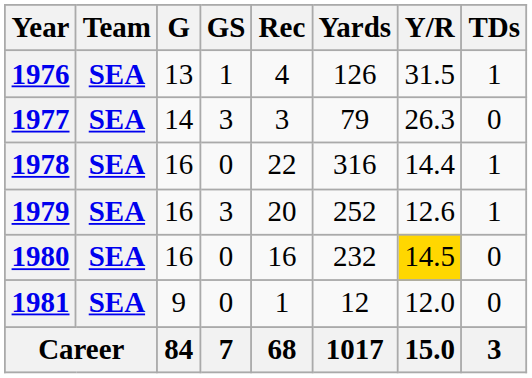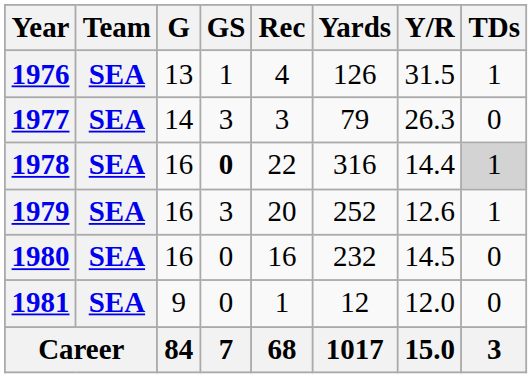(226, 165) normal -> (226, 165) bold
(494, 165) no background -> (494, 165) lightgrey background
(430, 257) gold background -> (430, 257) no background
